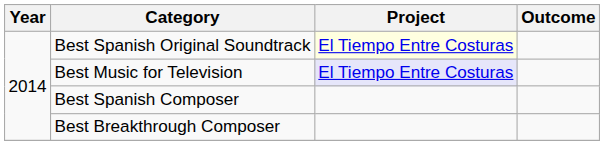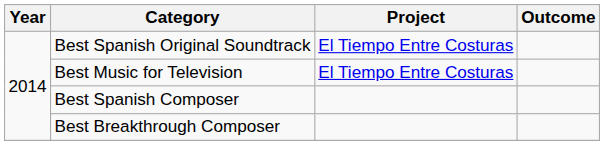(416, 45) lightyellow background -> (416, 45) no background
(416, 72) lavender background -> (416, 72) no background
